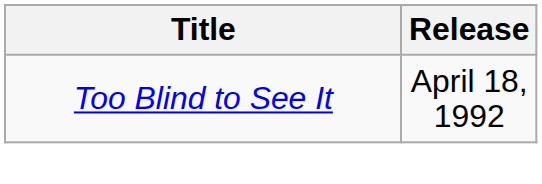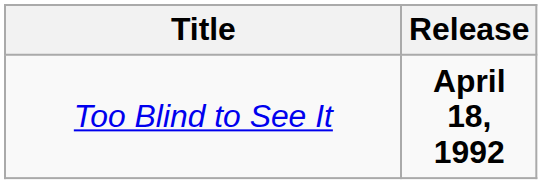(469, 98) normal -> (469, 116) bold
